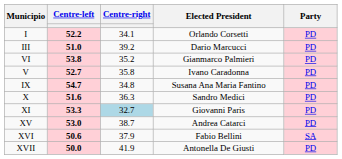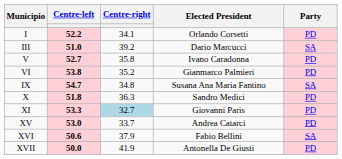(311, 47) PD -> (311, 47) SA
rows swapped: (26, 72) <-> (26, 59)
(311, 84) PD -> (311, 84) SA
(74, 97) 51.6 -> (74, 97) 51.8
(127, 122) 38.7 -> (127, 122) 33.7
